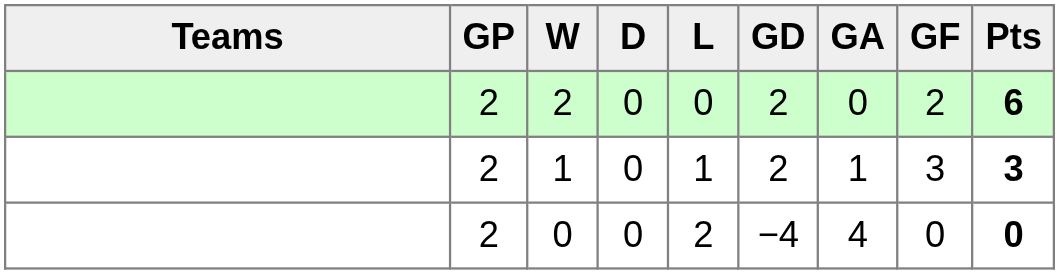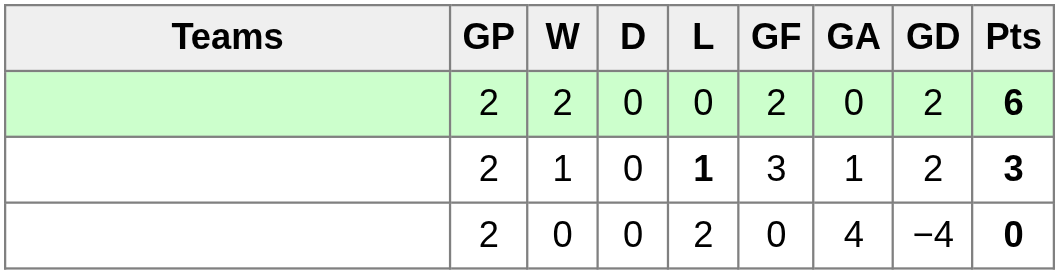columns swapped: (935, 37) <-> (778, 37)
(703, 169) normal -> (703, 169) bold
